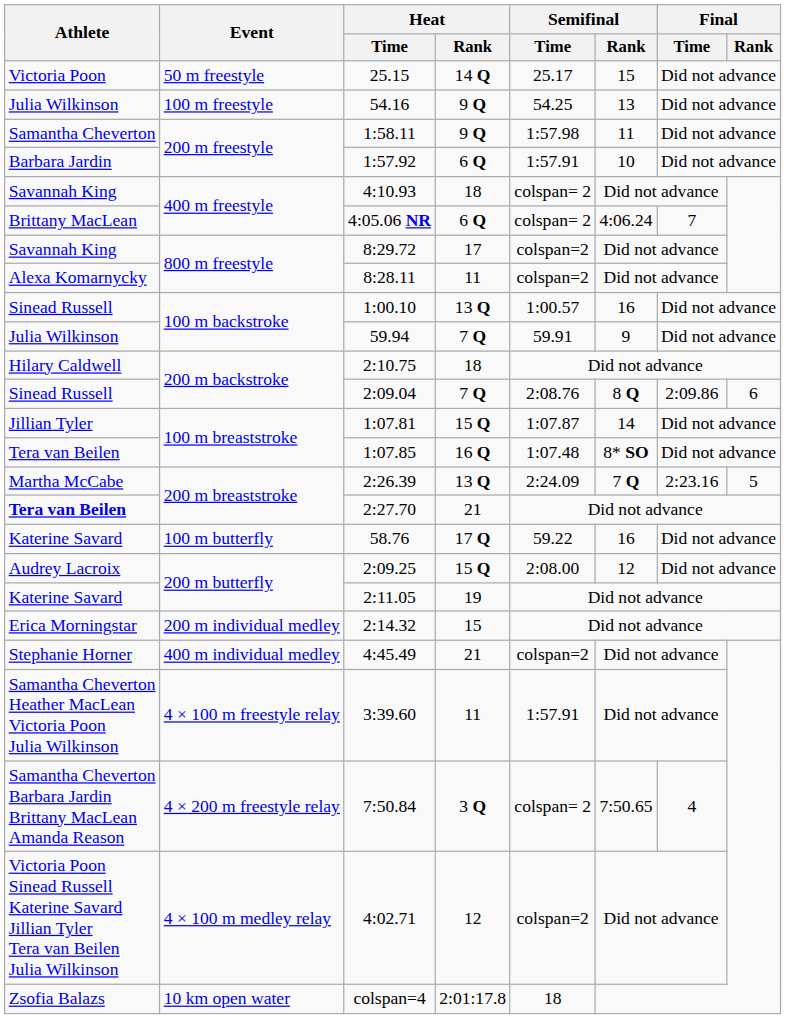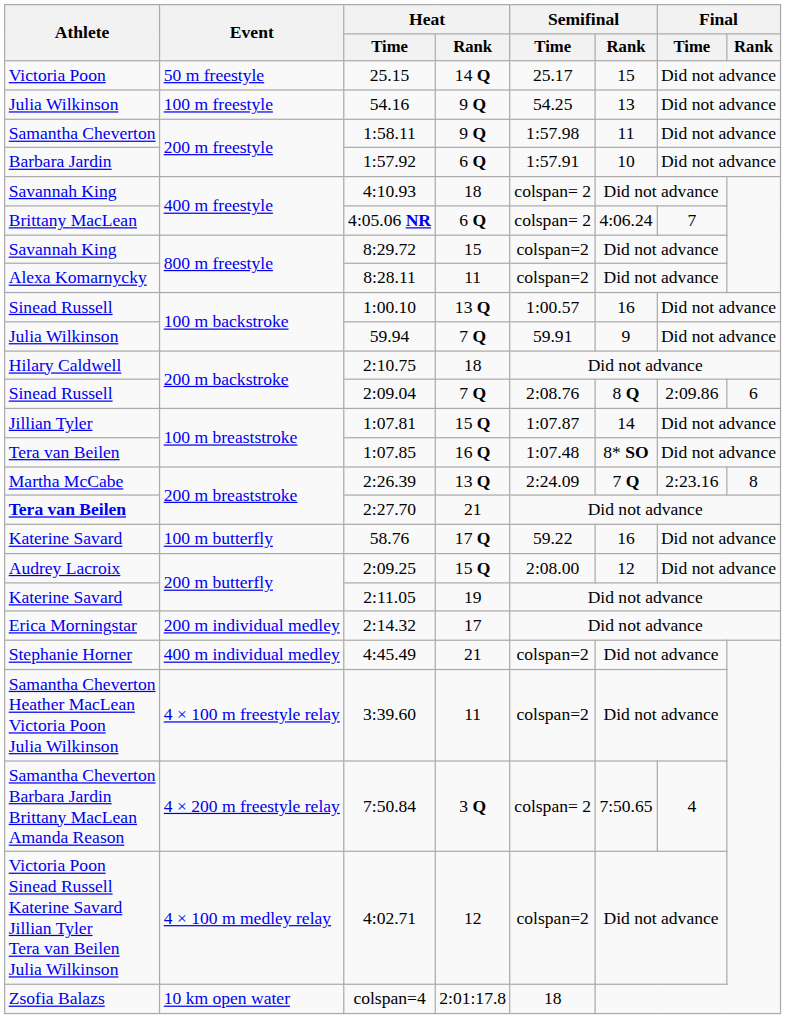(473, 249) 17 -> (473, 249) 15
(753, 481) 5 -> (753, 481) 8
(473, 626) 15 -> (473, 626) 17
(553, 715) 1:57.91 -> (553, 715) colspan=2
